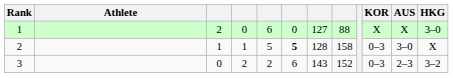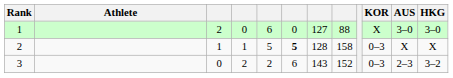(404, 30) X -> (404, 30) 3–0
(404, 47) 3–0 -> (404, 47) X
